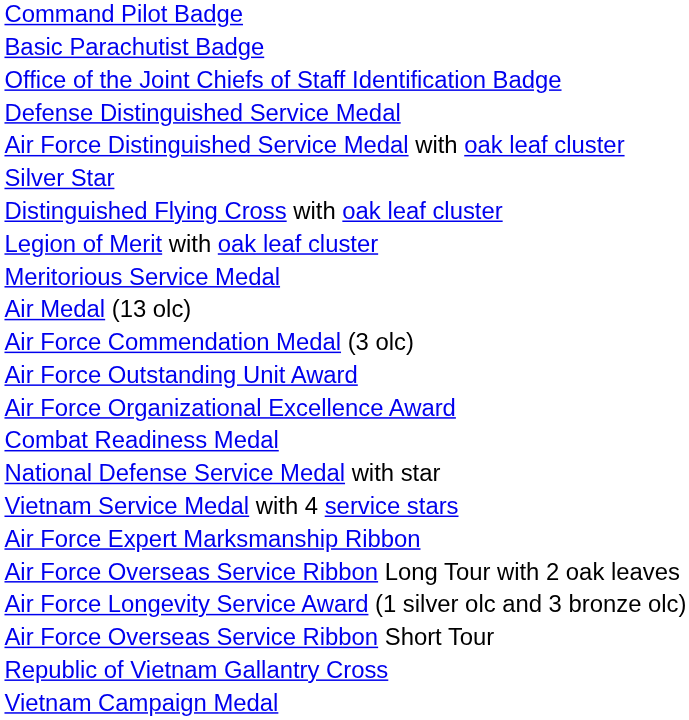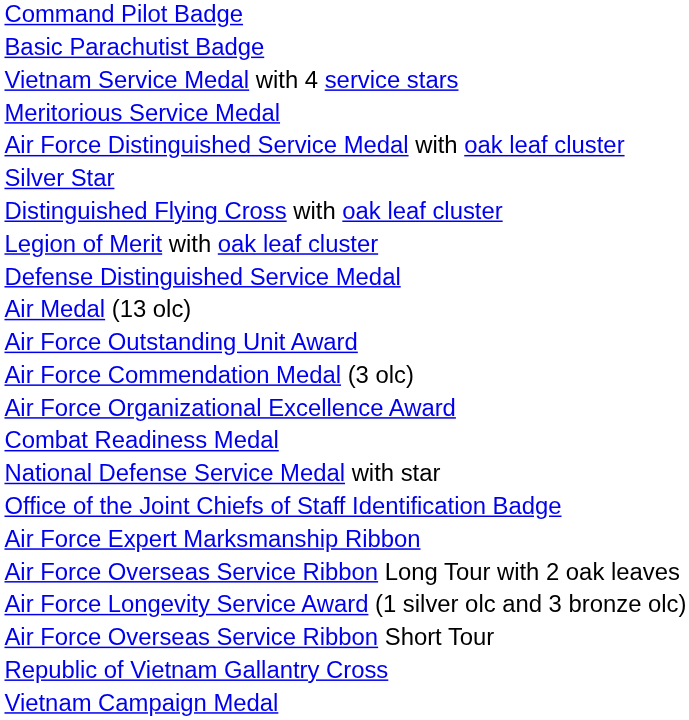(283, 80) Office of the Joint Chiefs of Staff Identification Badge -> (231, 80) Vietnam Service Medal with 4 service stars
(203, 112) Defense Distinguished Service Medal -> (142, 112) Meritorious Service Medal
(142, 276) Meritorious Service Medal -> (203, 276) Defense Distinguished Service Medal
(209, 342) Air Force Commendation Medal (3 olc) -> (181, 342) Air Force Outstanding Unit Award
(181, 375) Air Force Outstanding Unit Award -> (209, 375) Air Force Commendation Medal (3 olc)
(231, 506) Vietnam Service Medal with 4 service stars -> (283, 506) Office of the Joint Chiefs of Staff Identification Badge
